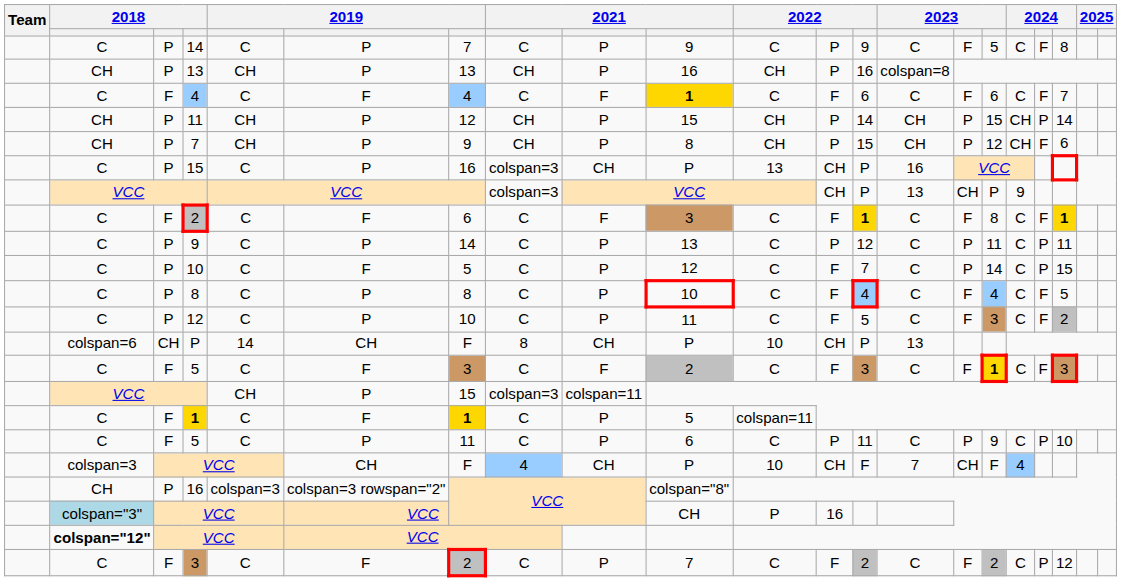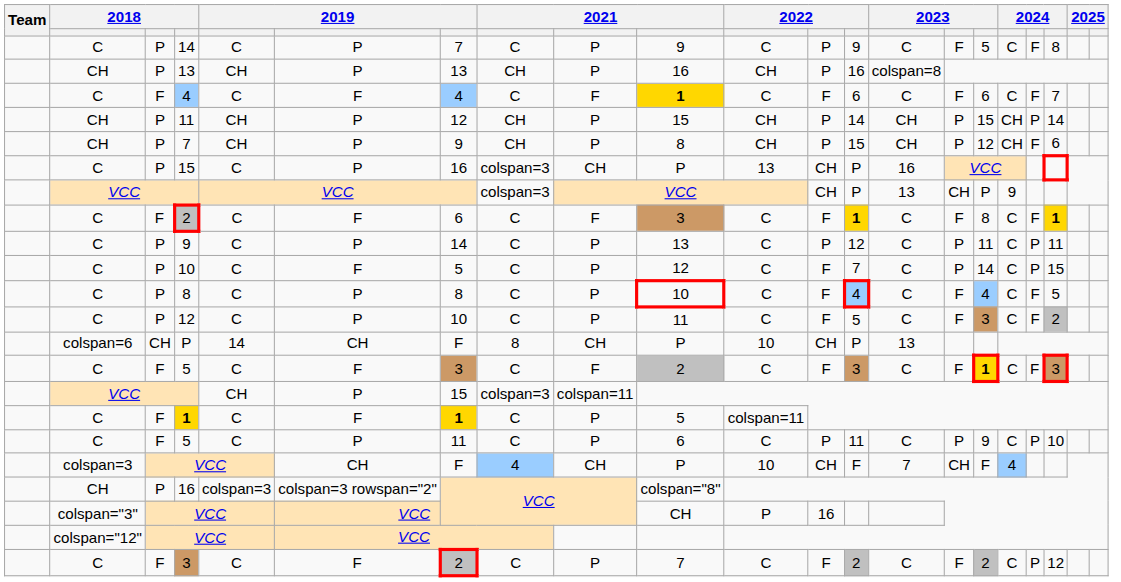(102, 513) lightblue background -> (98, 513) no background
(102, 538) bold -> (98, 538) normal
